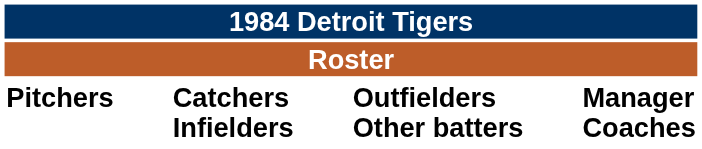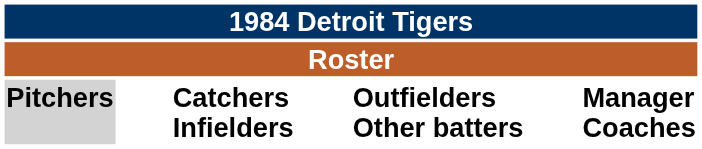(60, 97) no background -> (60, 97) lightgrey background
